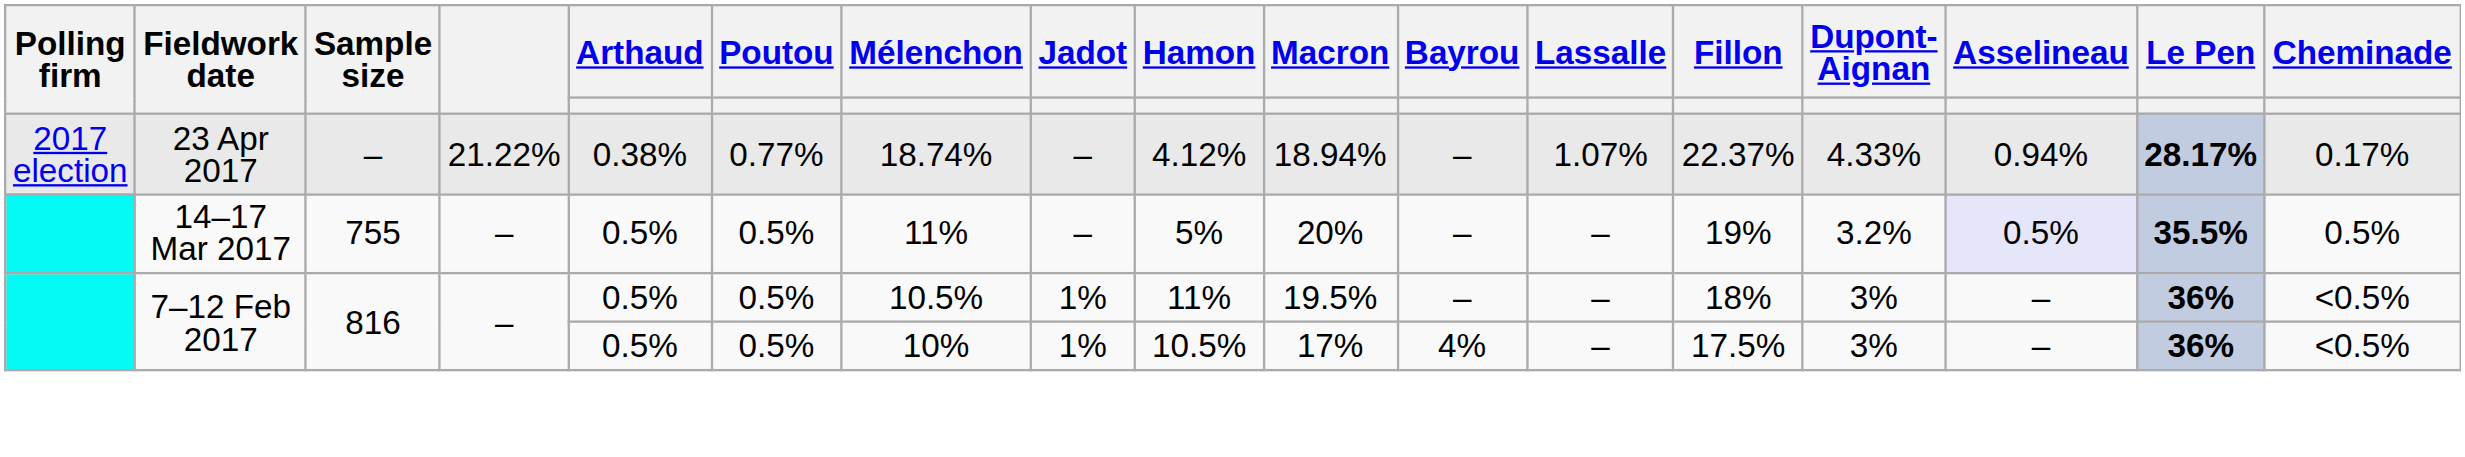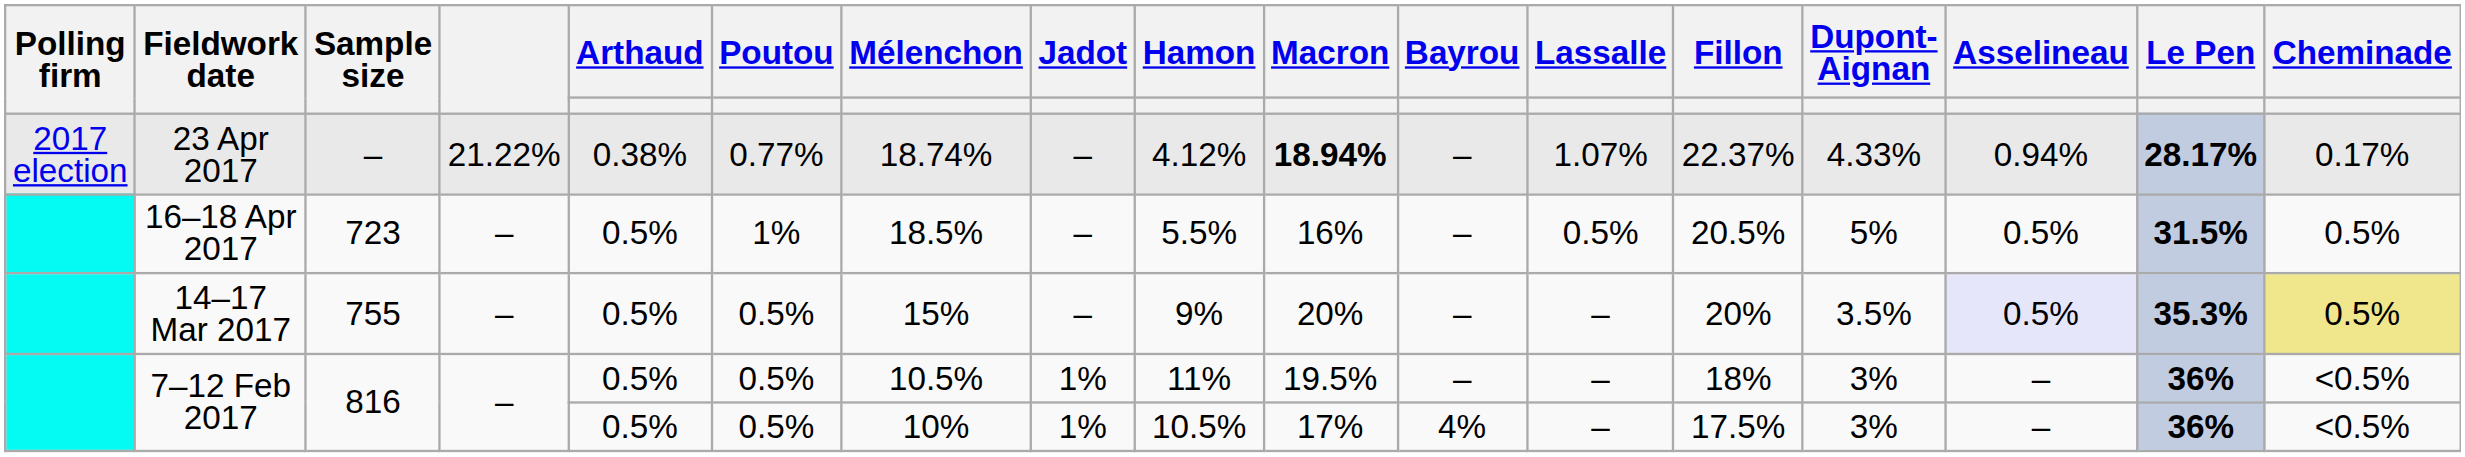(1330, 154) normal -> (1330, 154) bold
+ row: (221, 234)
(936, 234) 11% -> (936, 314) 15%
(1199, 234) 5% -> (1199, 314) 9%
(1738, 234) 19% -> (1738, 314) 20%
(1874, 234) 3.2% -> (1874, 314) 3.5%
(2201, 234) 35.5% -> (2201, 314) 35.3%
(2362, 234) no background -> (2362, 314) khaki background
